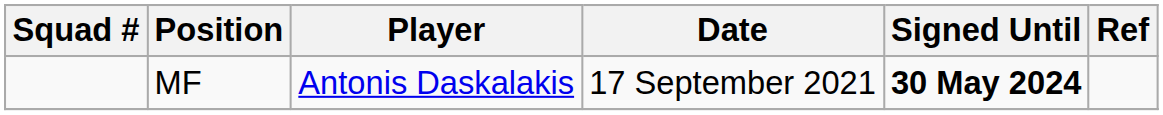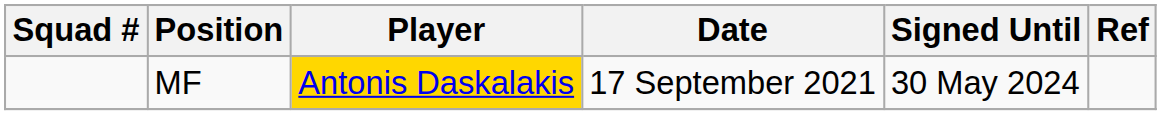(436, 82) no background -> (436, 82) gold background
(986, 82) bold -> (985, 82) normal
